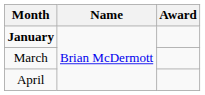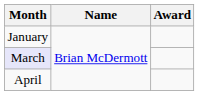(31, 37) bold -> (28, 37) normal
(31, 58) no background -> (28, 58) lavender background
